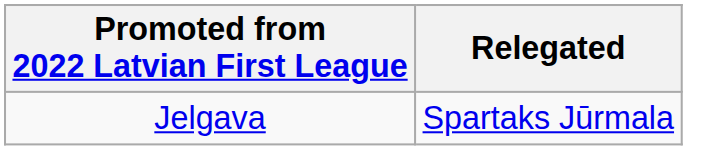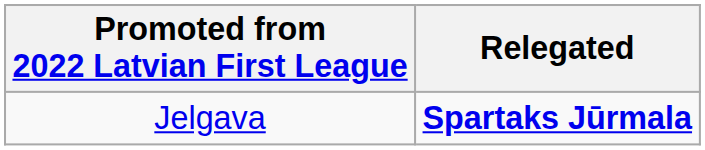(548, 117) normal -> (557, 117) bold
